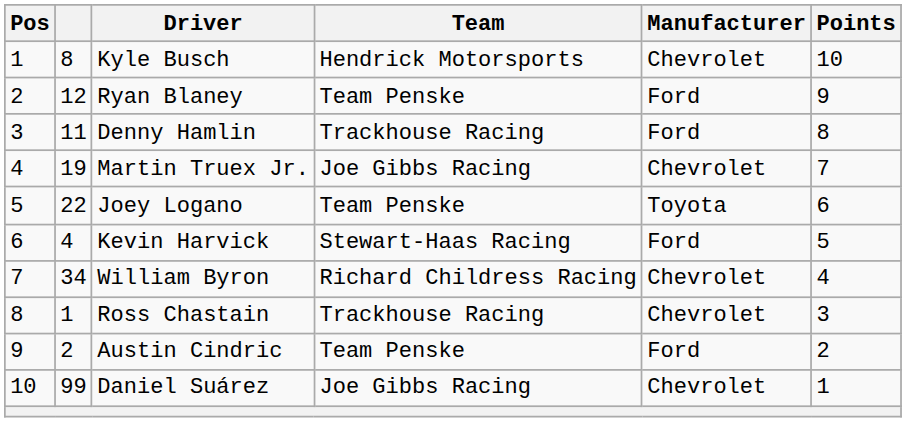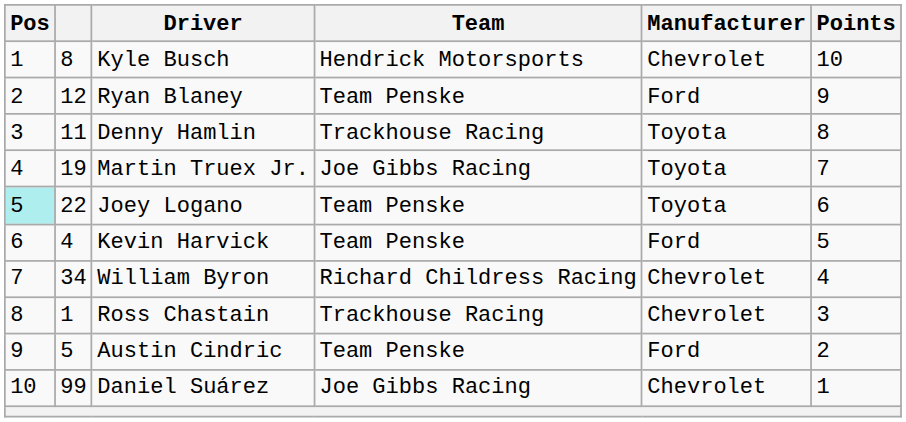(674, 132) Ford -> (687, 132) Toyota
(707, 169) Chevrolet -> (687, 169) Toyota
(17, 205) no background -> (17, 205) paleturquoise background
(445, 242) Stewart-Haas Racing -> (392, 242) Team Penske
(67, 351) 2 -> (67, 351) 5
